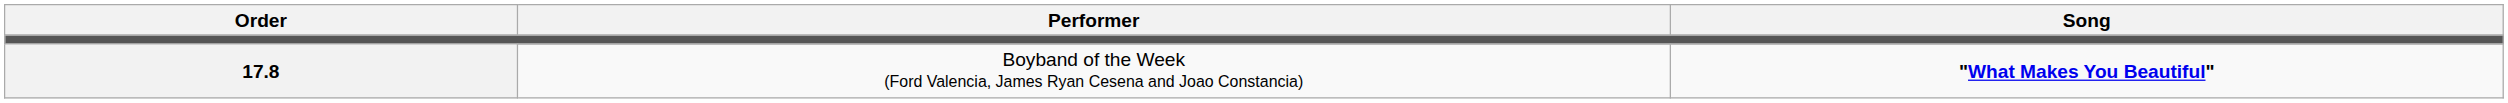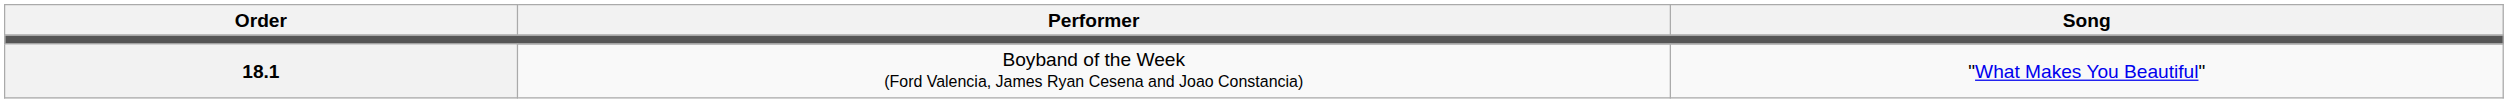(261, 71) 17.8 -> (261, 71) 18.1
(2087, 71) bold -> (2087, 71) normal
